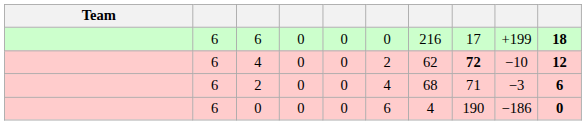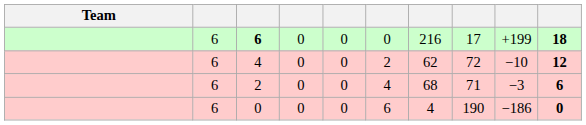(258, 39) normal -> (258, 39) bold
(473, 62) bold -> (473, 62) normal
